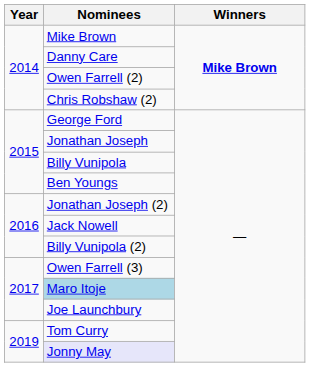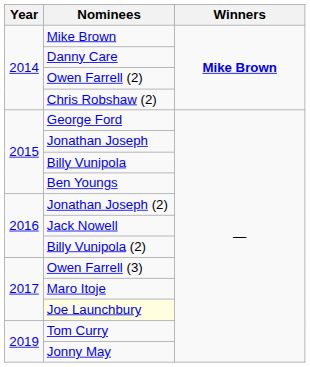(76, 288) lightblue background -> (76, 288) no background
(94, 309) no background -> (94, 309) lightyellow background
(79, 352) lavender background -> (79, 352) no background
